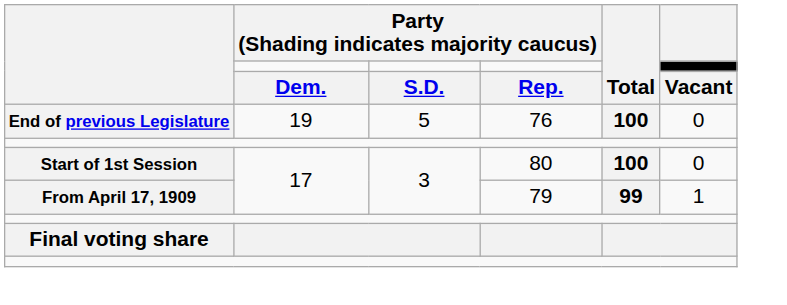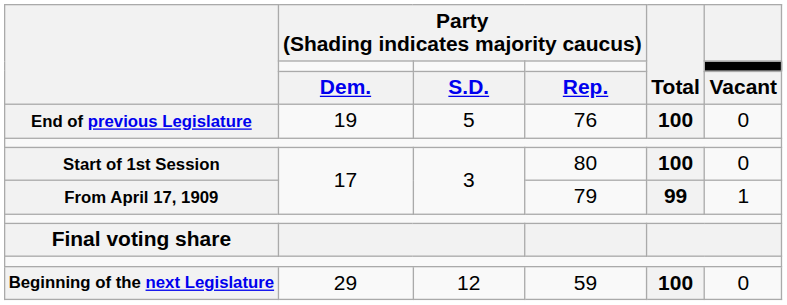+ row: (141, 283)
